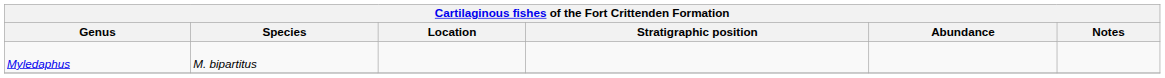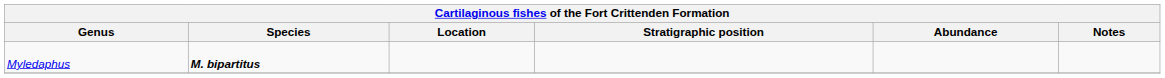(225, 63) normal -> (225, 63) bold
